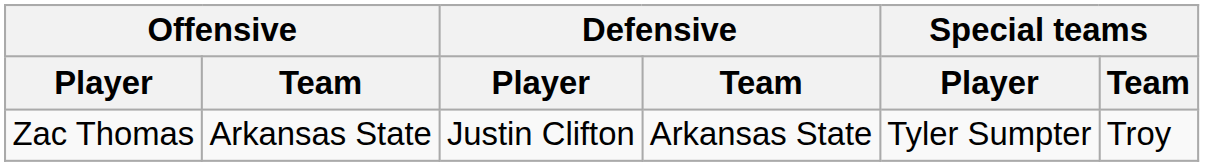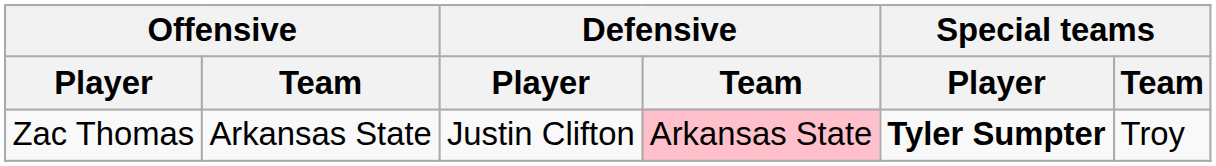(761, 134) no background -> (761, 134) pink background
(989, 134) normal -> (996, 134) bold
